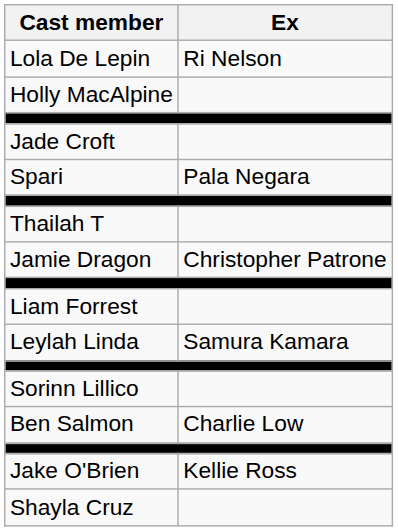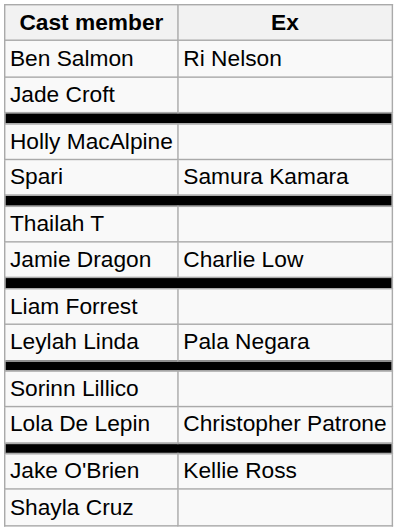(80, 58) Lola De Lepin -> (72, 58) Ben Salmon
(91, 94) Holly MacAlpine -> (62, 94) Jade Croft
(62, 141) Jade Croft -> (91, 141) Holly MacAlpine
(246, 177) Pala Negara -> (266, 177) Samura Kamara
(285, 259) Christopher Patrone -> (243, 259) Charlie Low
(266, 342) Samura Kamara -> (246, 342) Pala Negara
(72, 424) Ben Salmon -> (80, 424) Lola De Lepin
(243, 424) Charlie Low -> (285, 424) Christopher Patrone
